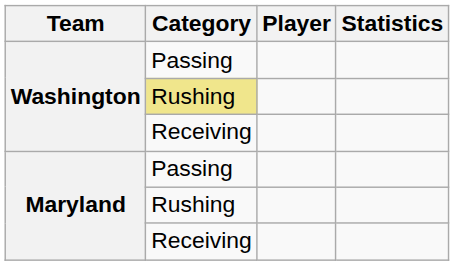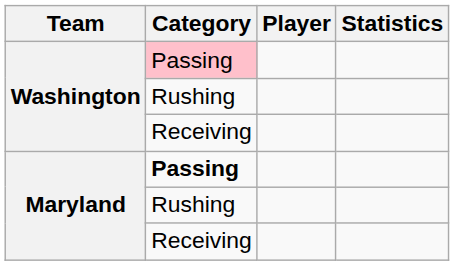(192, 59) no background -> (192, 59) pink background
(193, 96) khaki background -> (193, 96) no background
(192, 168) normal -> (195, 168) bold
